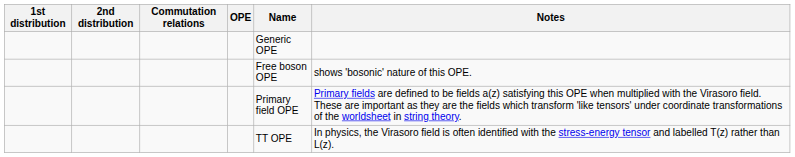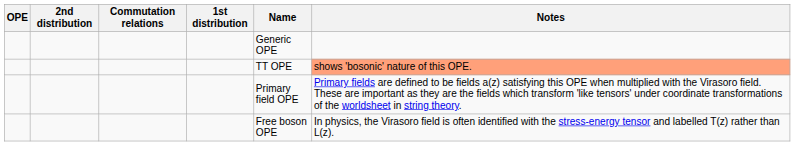columns swapped: (38, 18) <-> (241, 18)
(281, 72) Free boson OPE -> (274, 67) TT OPE
(393, 72) no background -> (393, 67) lightsalmon background
(274, 138) TT OPE -> (281, 127) Free boson OPE
